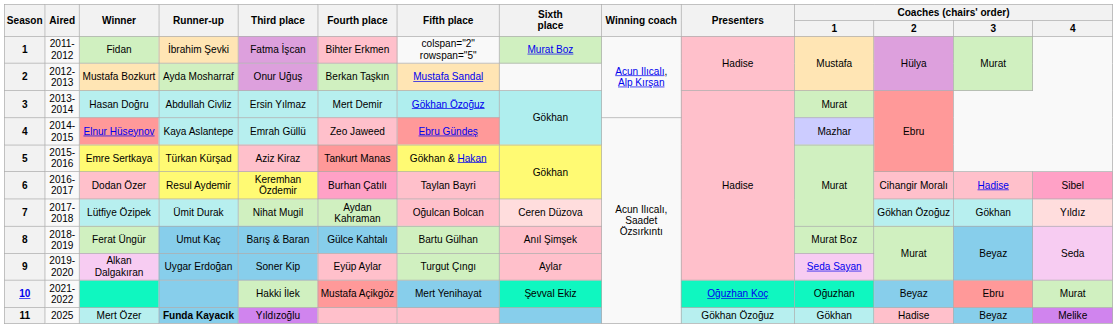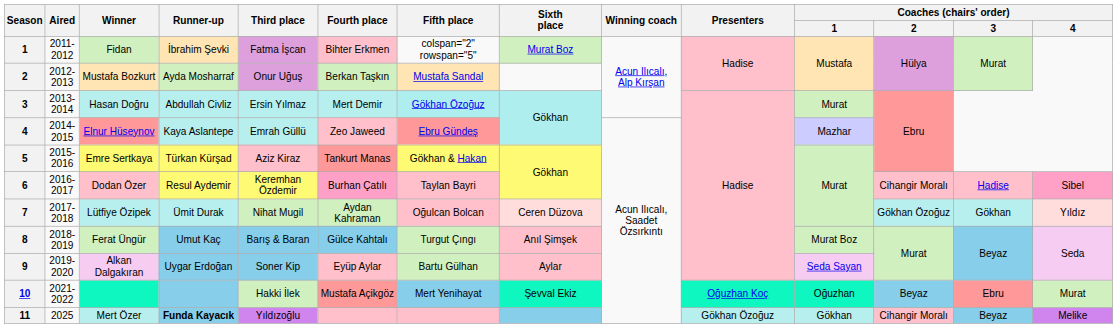(448, 240) Bartu Gülhan -> (448, 240) Turgut Çıngı
(448, 267) Turgut Çıngı -> (448, 267) Bartu Gülhan
(914, 316) Hadise -> (914, 316) Cihangir Moralı
